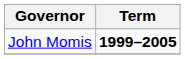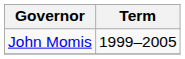(138, 41) bold -> (138, 41) normal
